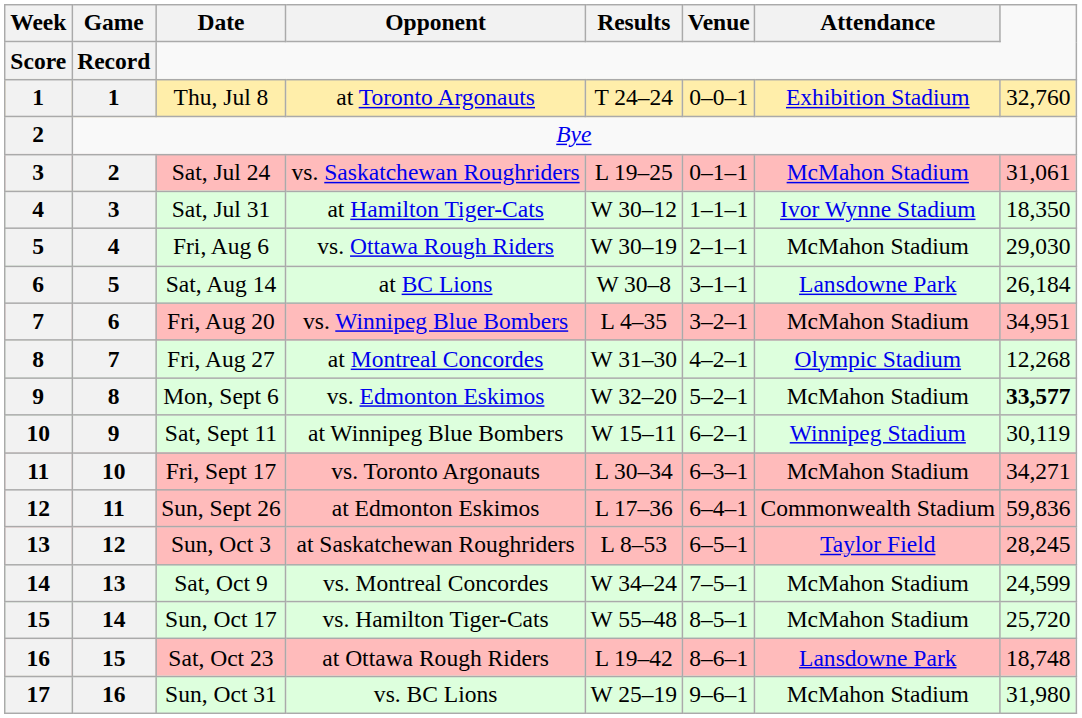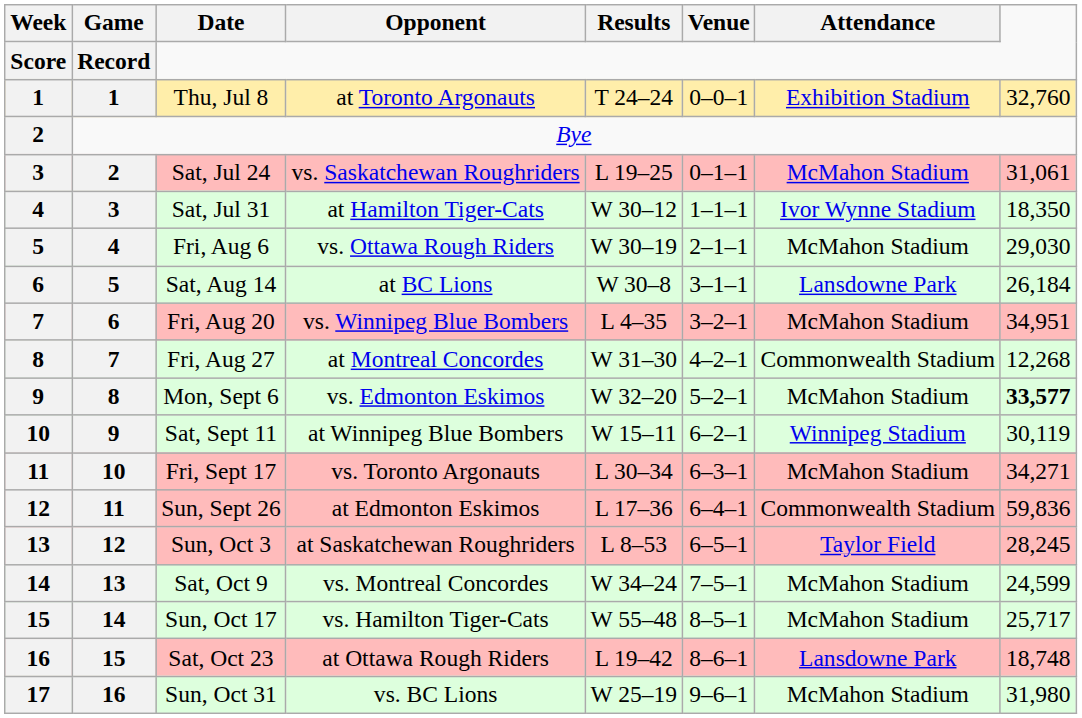(878, 358) Olympic Stadium -> (878, 358) Commonwealth Stadium
(1038, 619) 25,720 -> (1038, 619) 25,717
